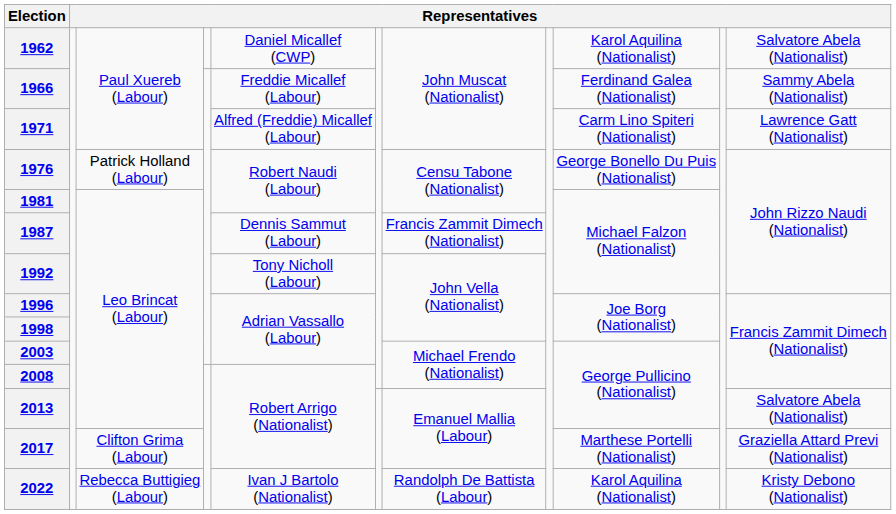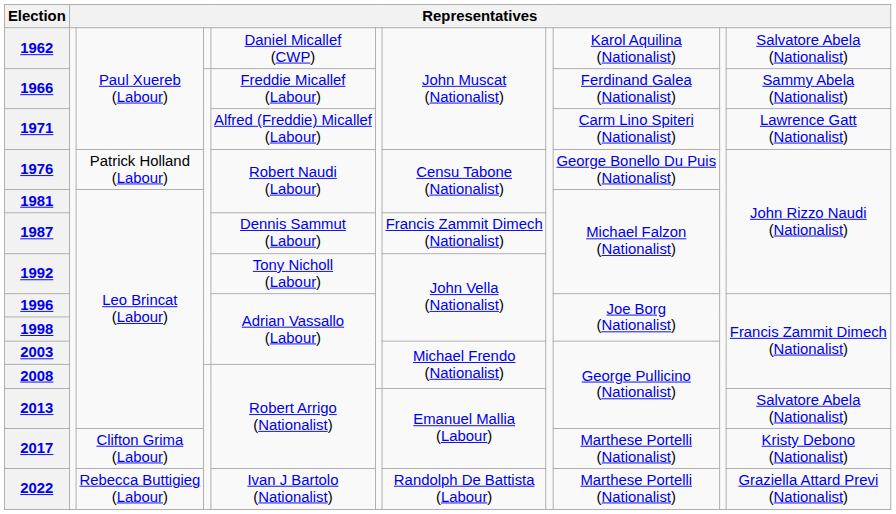(808, 448) Graziella Attard Previ (Nationalist) -> (808, 448) Kristy Debono (Nationalist)
(636, 488) Karol Aquilina (Nationalist) -> (636, 488) Marthese Portelli (Nationalist)
(808, 488) Kristy Debono (Nationalist) -> (808, 488) Graziella Attard Previ (Nationalist)
